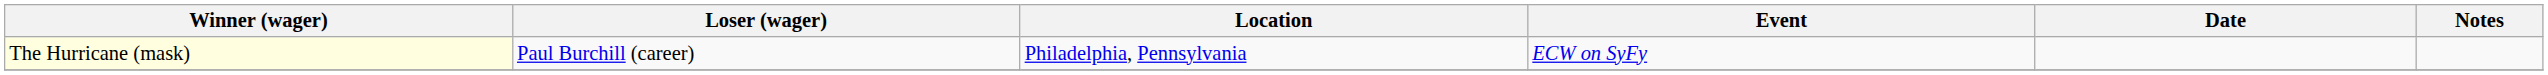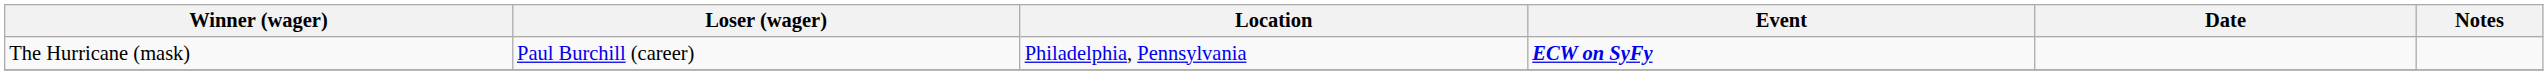(100, 53) lightyellow background -> (100, 53) no background
(1590, 53) normal -> (1592, 53) bold
